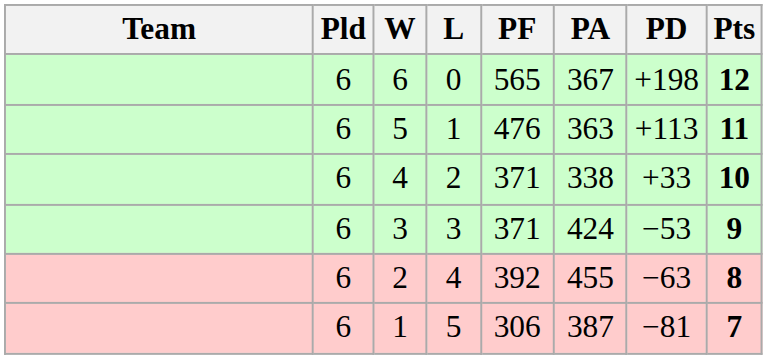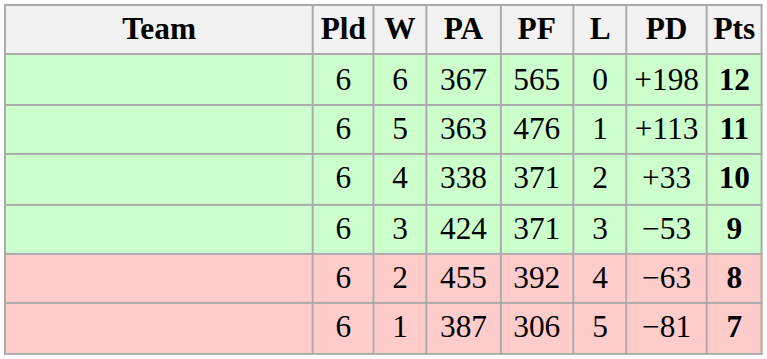columns swapped: (454, 29) <-> (590, 29)
